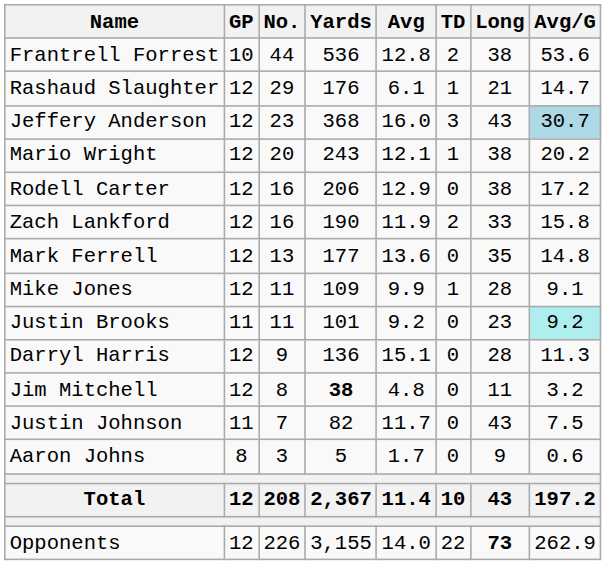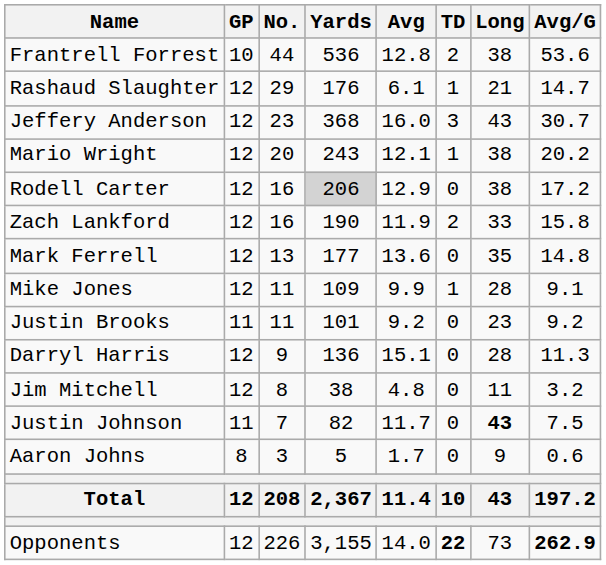(565, 122) lightblue background -> (565, 122) no background
(341, 189) no background -> (341, 189) lightgrey background
(565, 323) paleturquoise background -> (565, 323) no background
(341, 390) bold -> (341, 390) normal
(500, 423) normal -> (500, 423) bold
(453, 543) normal -> (453, 543) bold
(500, 543) bold -> (500, 543) normal
(565, 543) normal -> (565, 543) bold
